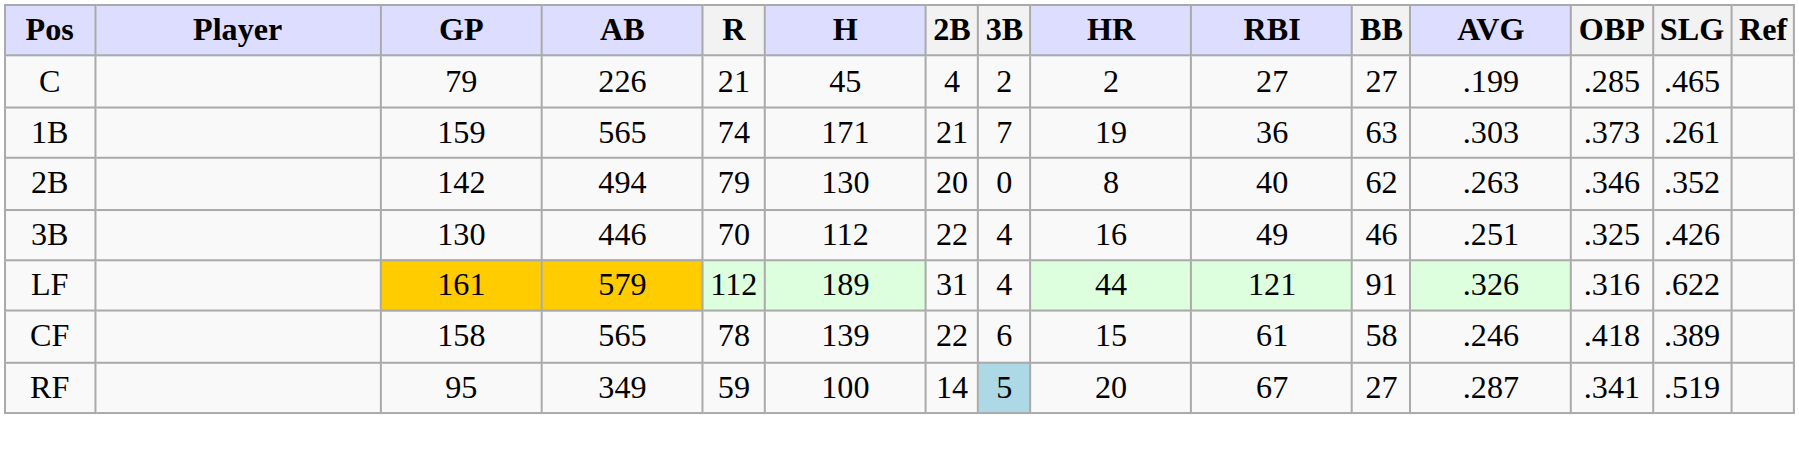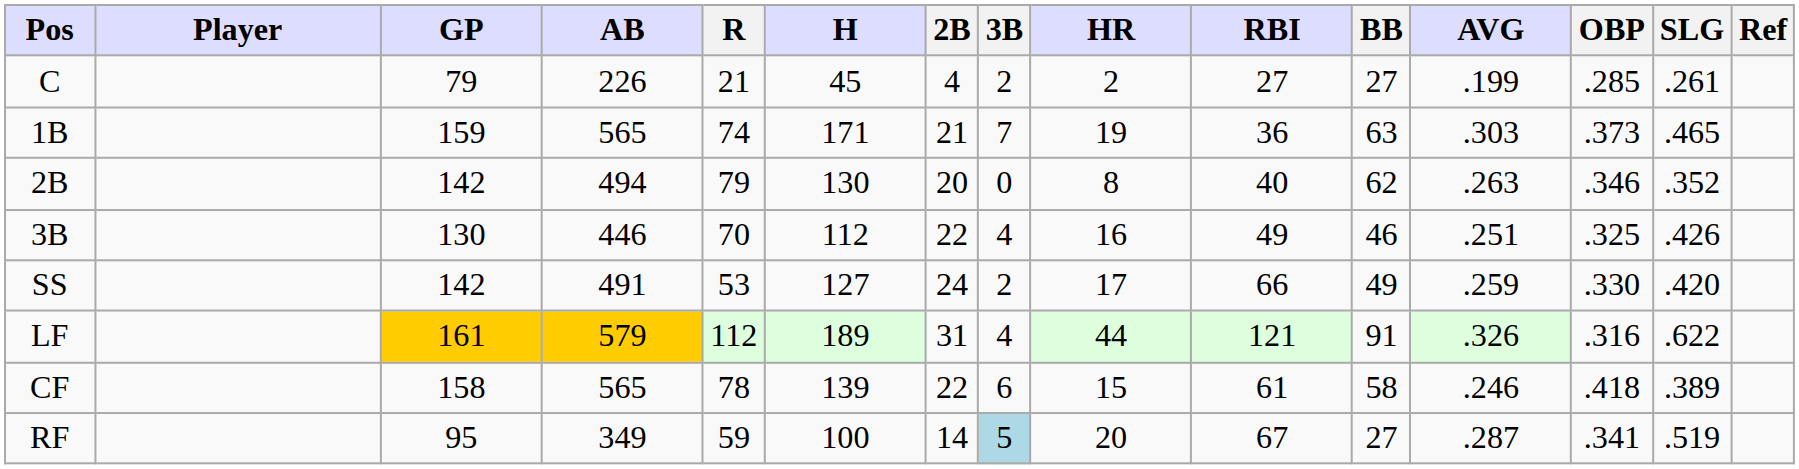(1692, 81) .465 -> (1692, 81) .261
(1692, 132) .261 -> (1692, 132) .465
+ row: (50, 285)
